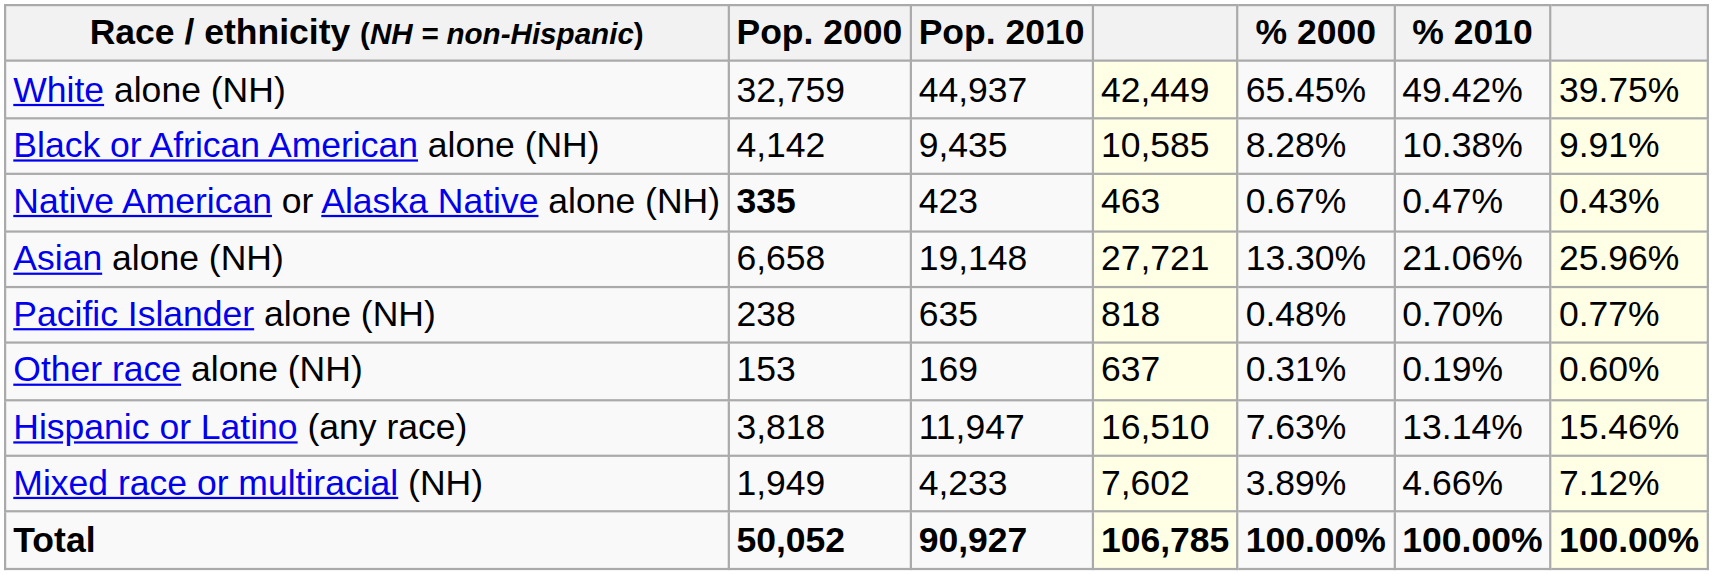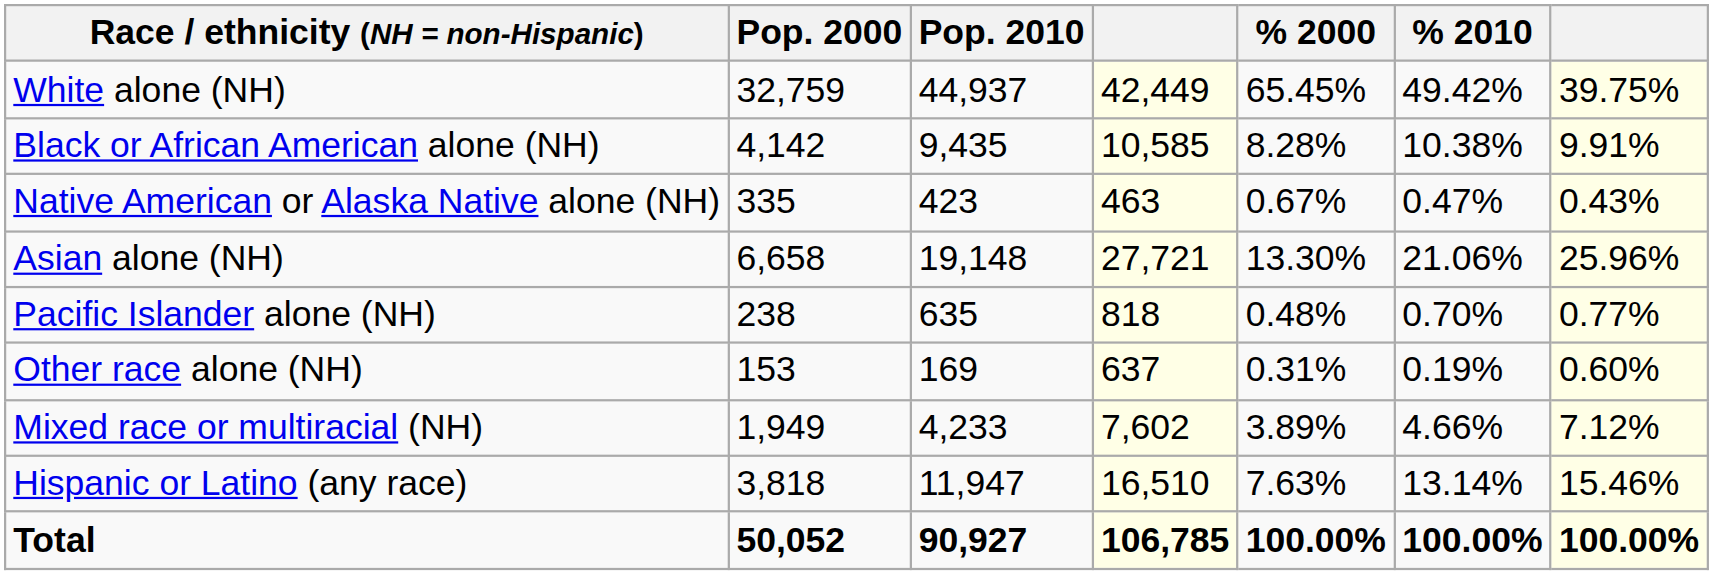(766, 201) bold -> (766, 201) normal
rows swapped: (248, 483) <-> (240, 426)
